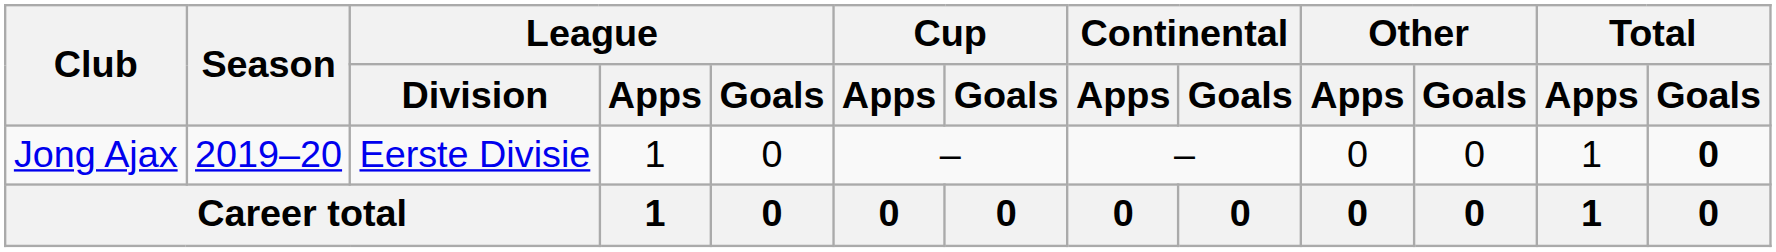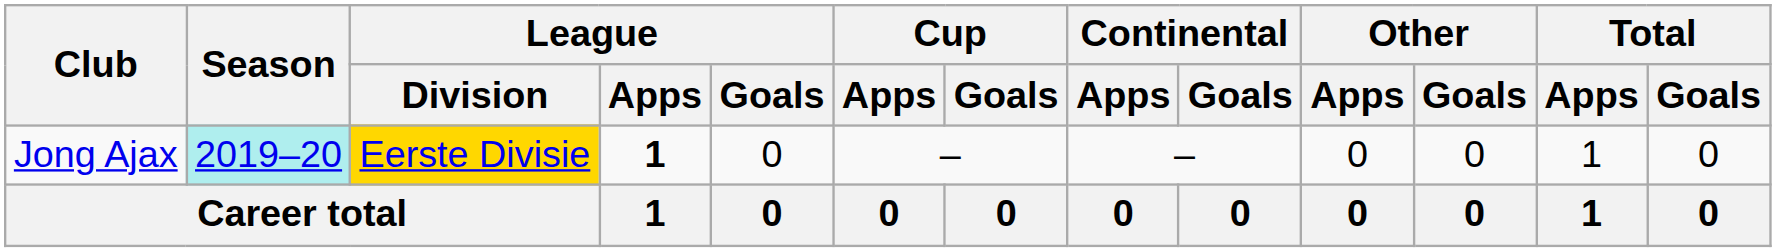(269, 154) no background -> (269, 154) paleturquoise background
(475, 154) no background -> (475, 154) gold background
(655, 154) normal -> (655, 154) bold
(1709, 154) bold -> (1709, 154) normal
